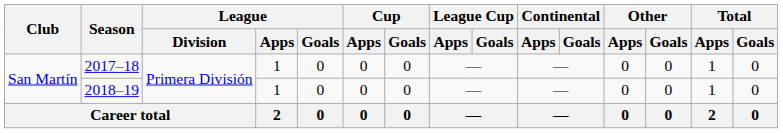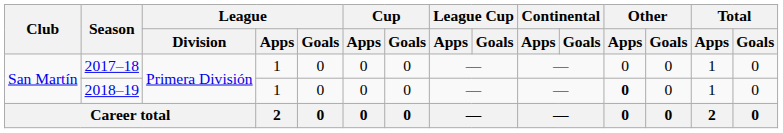(625, 90) normal -> (625, 90) bold
